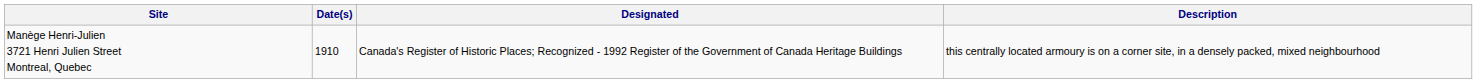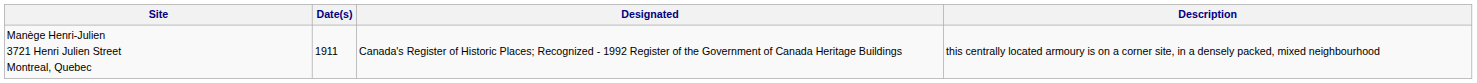(327, 52) 1910 -> (326, 52) 1911
